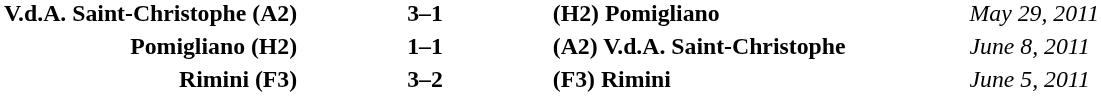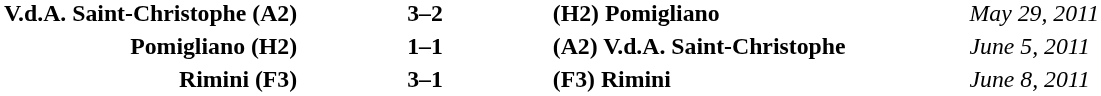(425, 12) 3–1 -> (425, 12) 3–2
(1030, 45) June 8, 2011 -> (1030, 45) June 5, 2011
(425, 78) 3–2 -> (425, 78) 3–1
(1030, 78) June 5, 2011 -> (1030, 78) June 8, 2011
